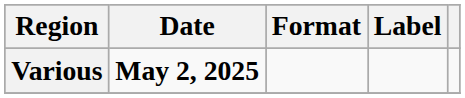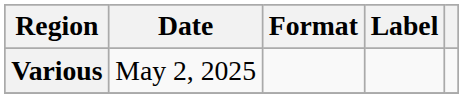(187, 70) bold -> (186, 70) normal
